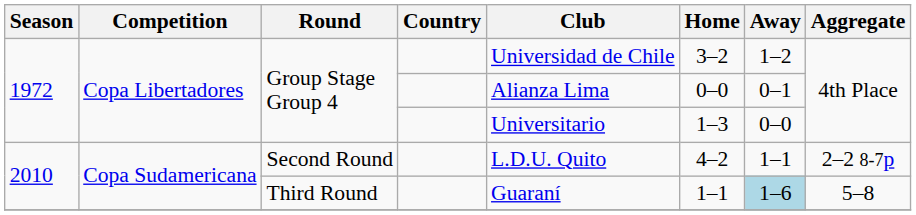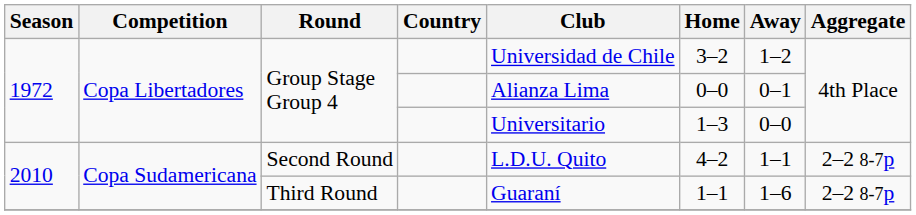(775, 192) lightblue background -> (775, 192) no background
(858, 192) 5–8 -> (858, 192) 2–2 8-7p
